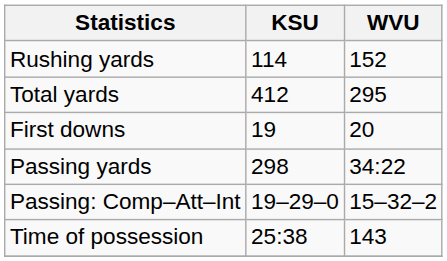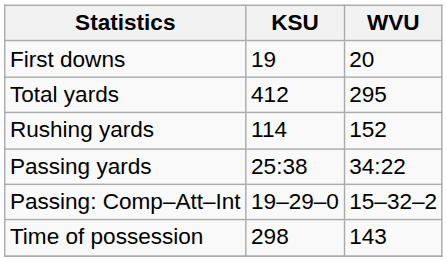rows swapped: (68, 130) <-> (82, 58)
(270, 166) 298 -> (279, 166) 25:38
(279, 237) 25:38 -> (270, 237) 298
